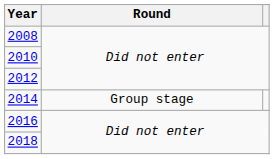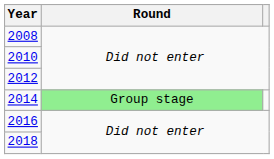(152, 100) no background -> (152, 100) lightgreen background
